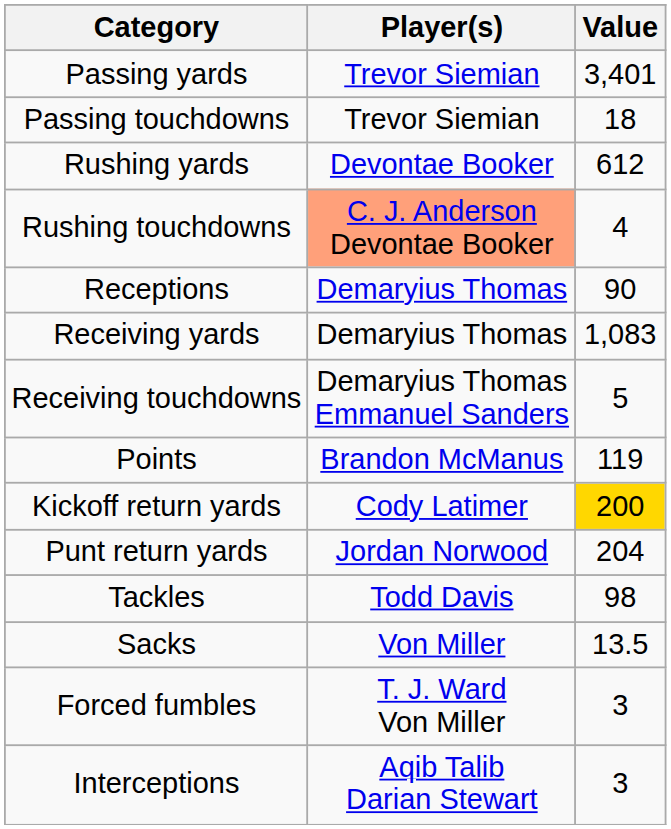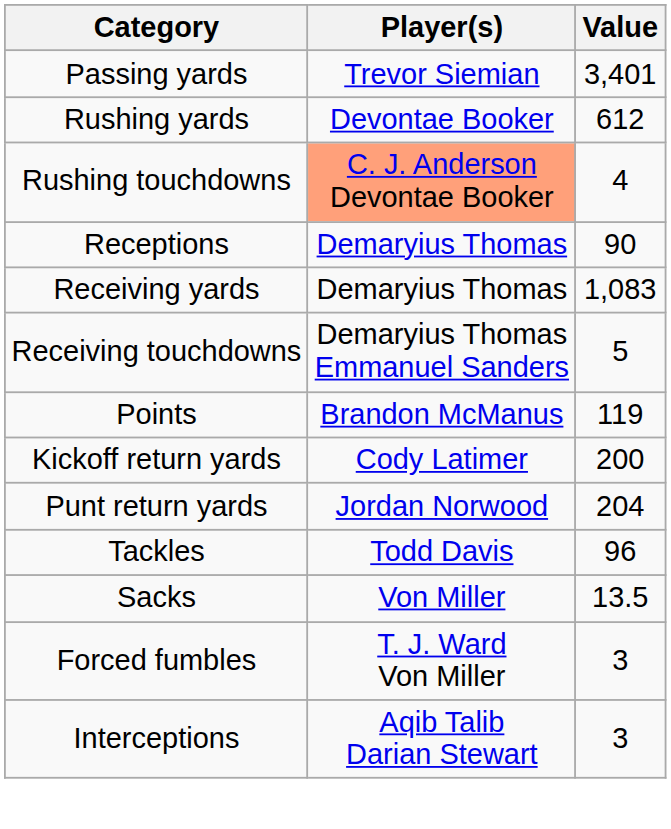- row: (156, 119)
(620, 505) gold background -> (620, 460) no background
(620, 597) 98 -> (620, 551) 96
